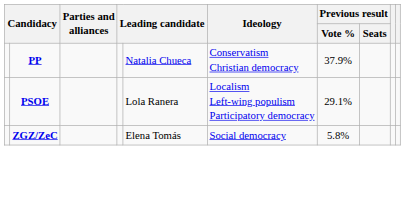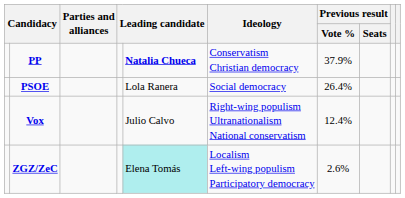(158, 60) normal -> (160, 60) bold
(262, 101) Localism Left-wing populism Participatory democracy -> (248, 87) Social democracy
(338, 101) 29.1% -> (338, 87) 26.4%
+ row: (35, 120)
(153, 135) no background -> (153, 169) paleturquoise background
(248, 135) Social democracy -> (262, 169) Localism Left-wing populism Participatory democracy
(338, 135) 5.8% -> (338, 169) 2.6%
